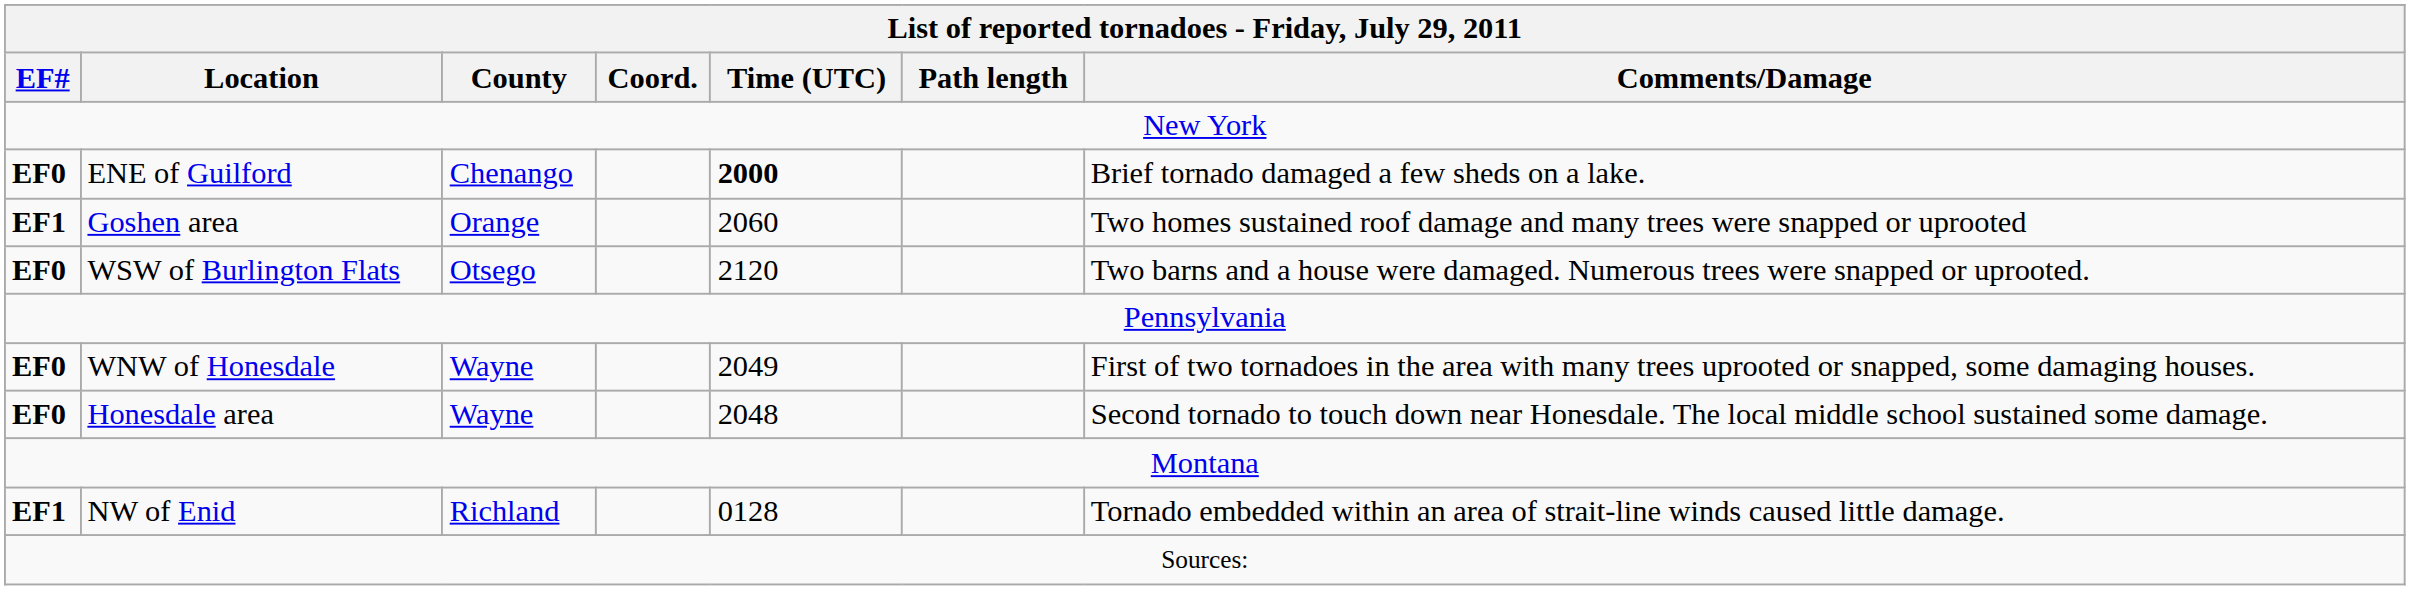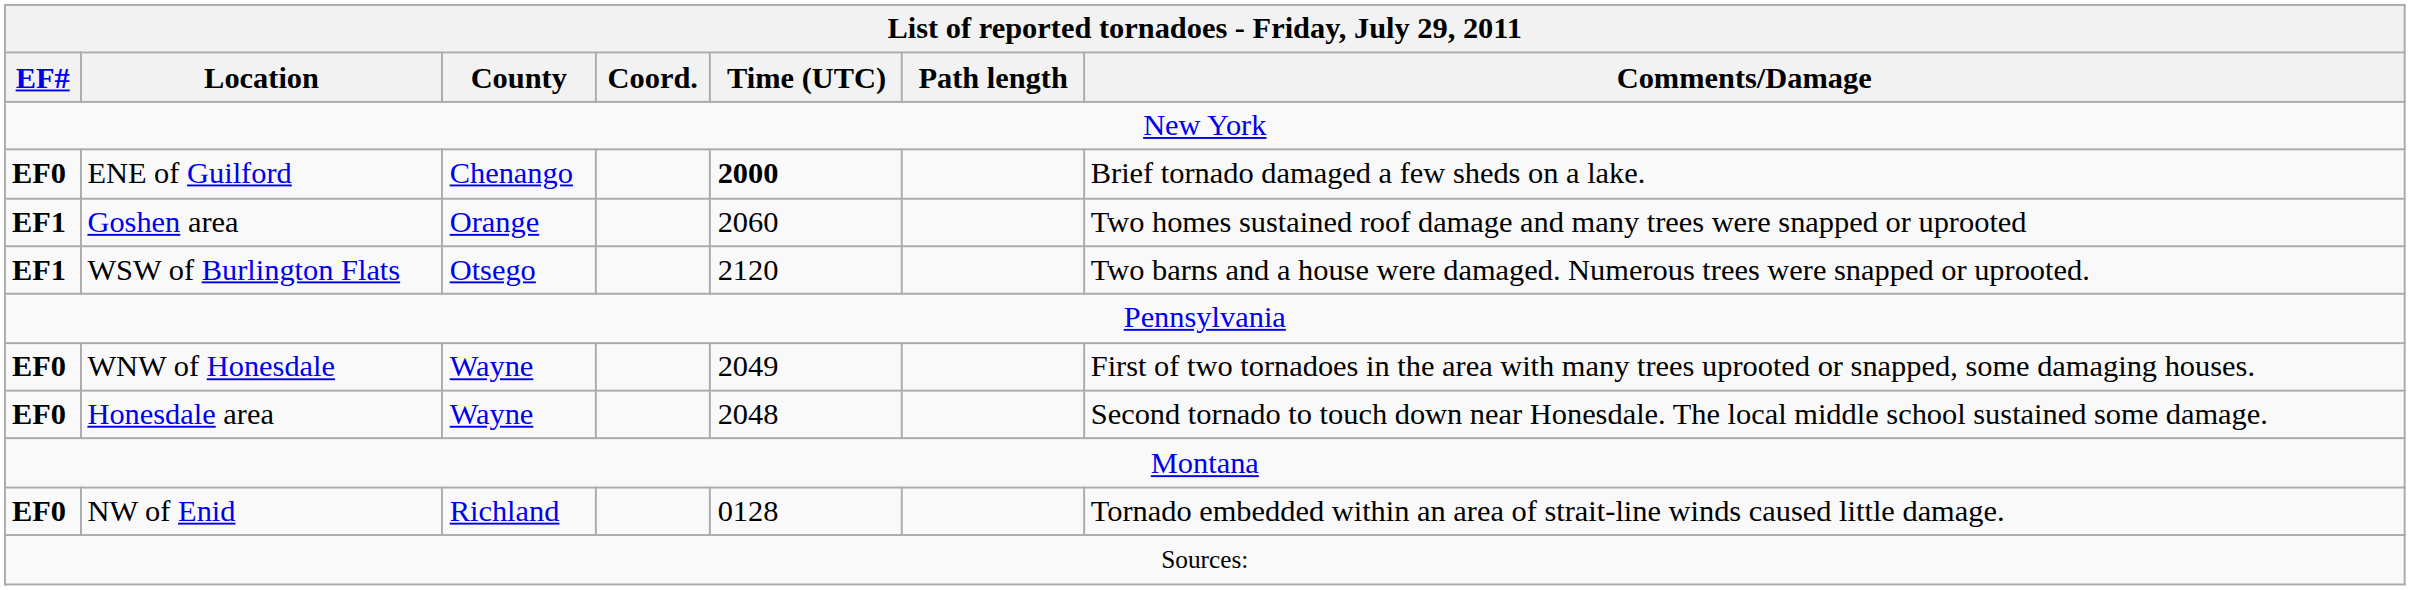(39, 269) EF0 -> (39, 269) EF1
(39, 510) EF1 -> (39, 510) EF0
